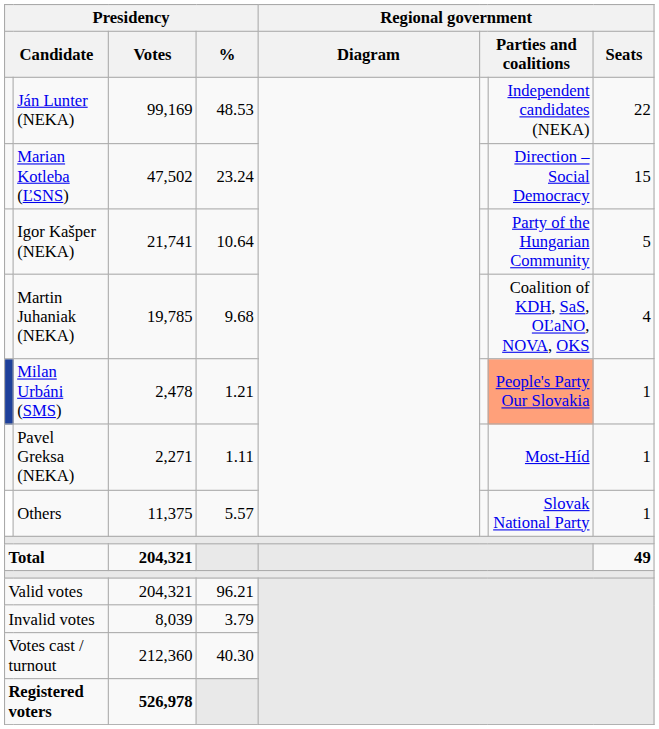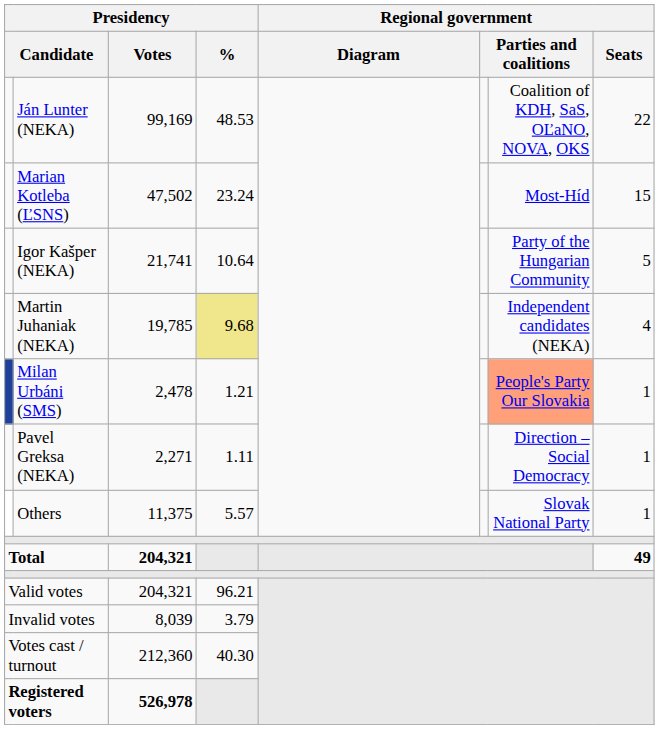(548, 109) Independent candidates (NEKA) -> (546, 119) Coalition of KDH, SaS, OĽaNO, NOVA, OKS
(551, 175) Direction – Social Democracy -> (557, 194) Most-Híd
(239, 315) no background -> (239, 325) khaki background
(546, 315) Coalition of KDH, SaS, OĽaNO, NOVA, OKS -> (548, 325) Independent candidates (NEKA)
(557, 456) Most-Híd -> (551, 456) Direction – Social Democracy
